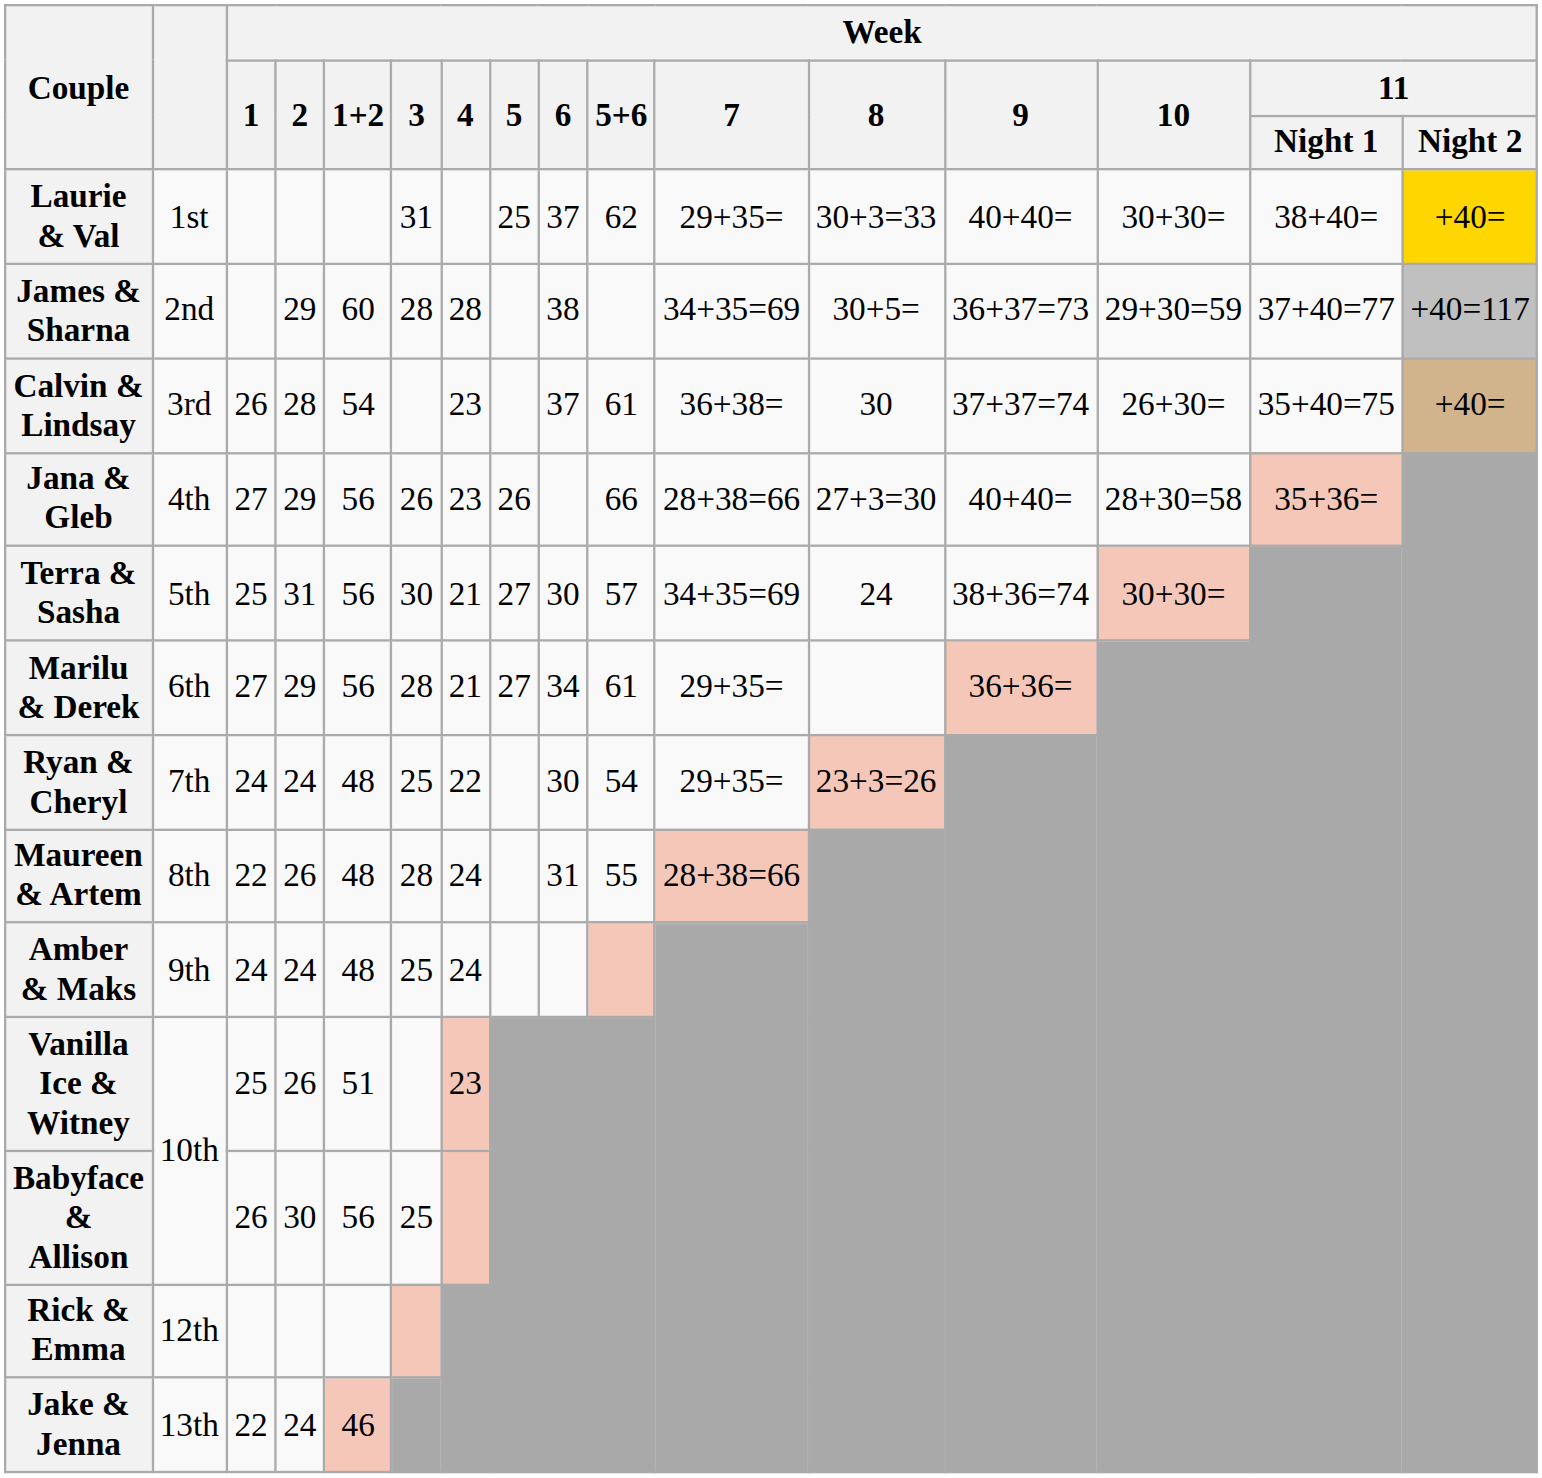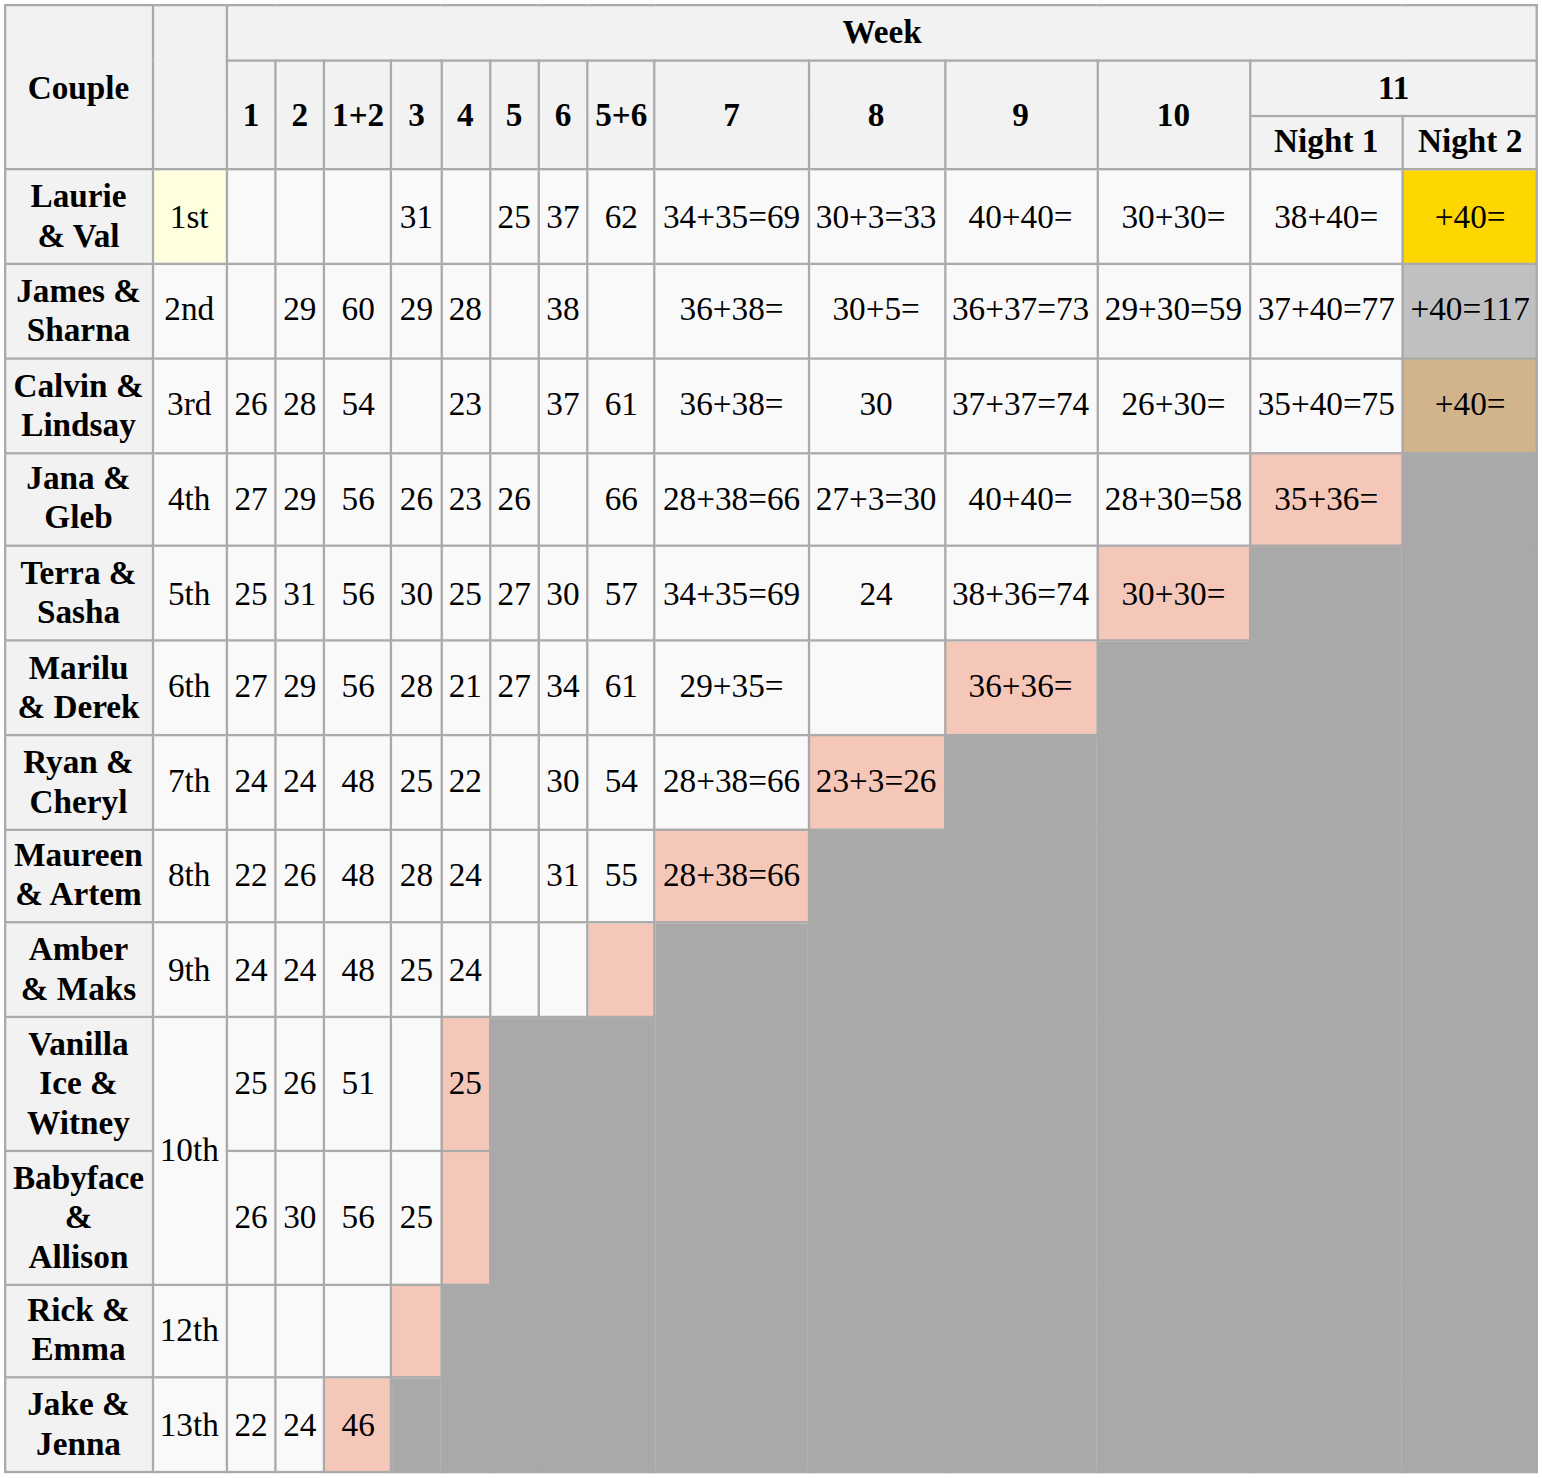(189, 216) no background -> (189, 216) lightyellow background
(732, 216) 29+35= -> (732, 216) 34+35=69
(416, 310) 28 -> (416, 310) 29
(732, 310) 34+35=69 -> (732, 310) 36+38=
(465, 593) 21 -> (465, 593) 25
(732, 781) 29+35= -> (732, 781) 28+38=66
(465, 1083) 23 -> (465, 1083) 25
